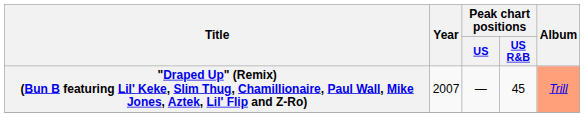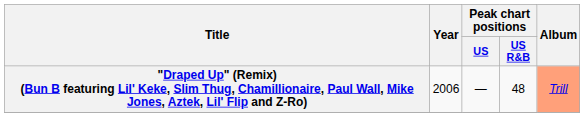(446, 89) 2007 -> (446, 89) 2006
(518, 89) 45 -> (518, 89) 48
